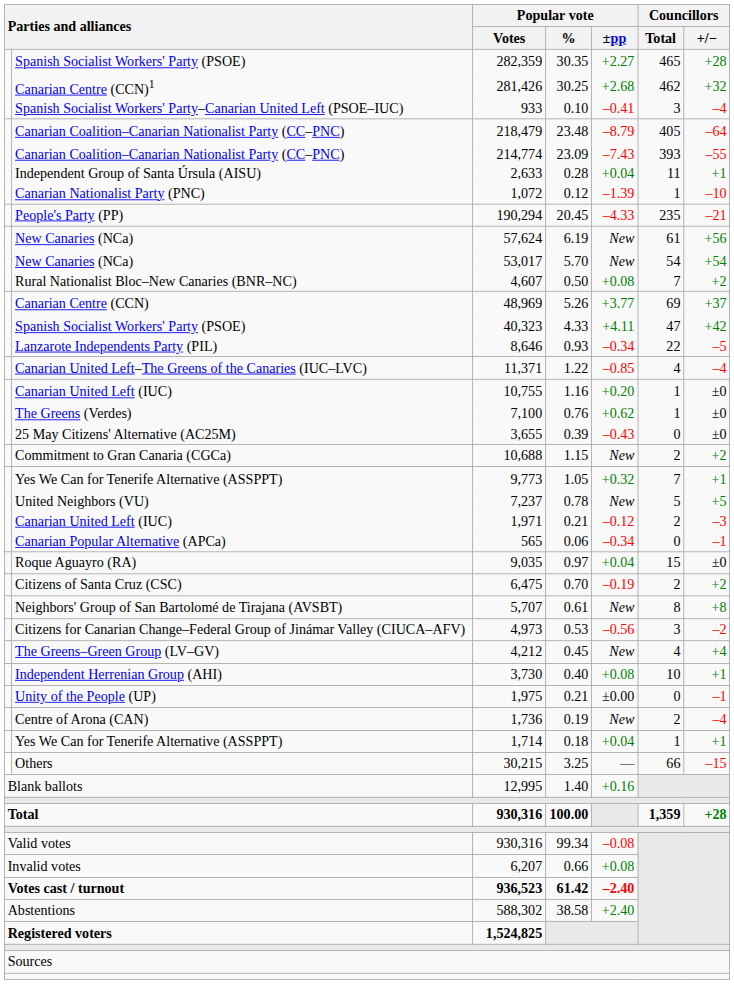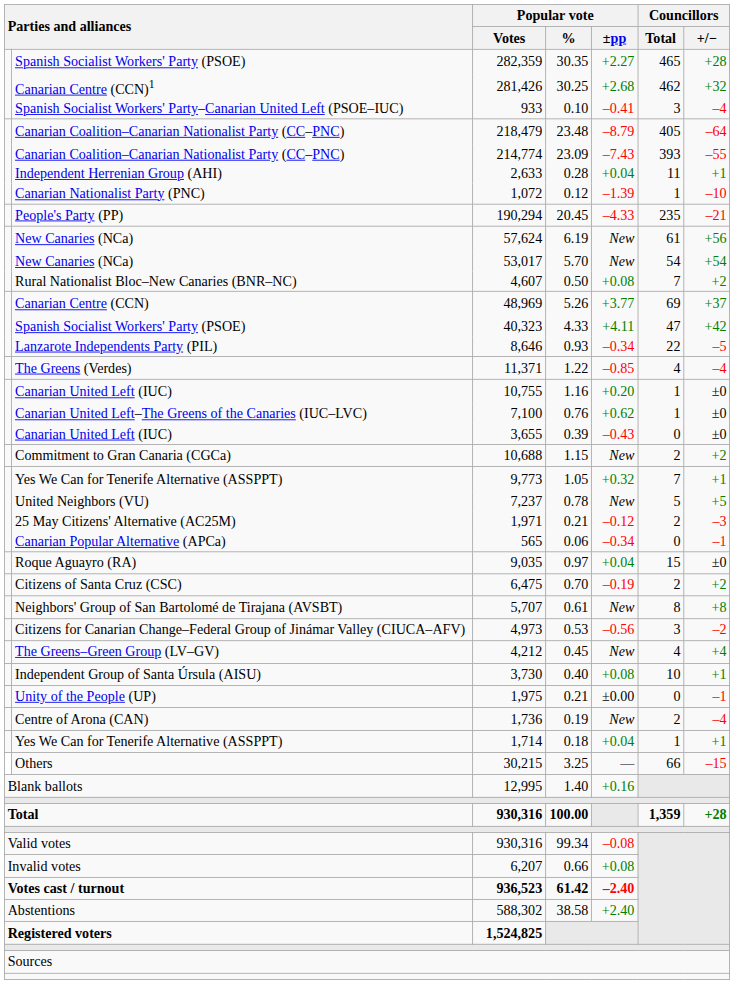(138, 174) Independent Group of Santa Úrsula (AISU) -> (118, 174) Independent Herrenian Group (AHI)
(191, 367) Canarian United Left–The Greens of the Canaries (IUC–LVC) -> (73, 367) The Greens (Verdes)
(73, 414) The Greens (Verdes) -> (191, 414) Canarian United Left–The Greens of the Canaries (IUC–LVC)
(125, 434) 25 May Citizens' Alternative (AC25M) -> (93, 434) Canarian United Left (IUC)
(93, 521) Canarian United Left (IUC) -> (125, 521) 25 May Citizens' Alternative (AC25M)
(118, 674) Independent Herrenian Group (AHI) -> (138, 674) Independent Group of Santa Úrsula (AISU)
